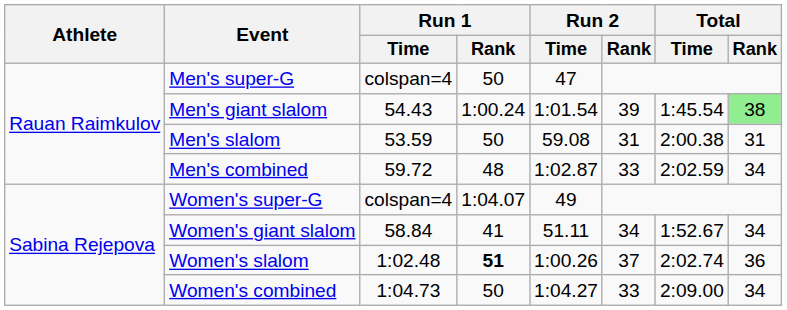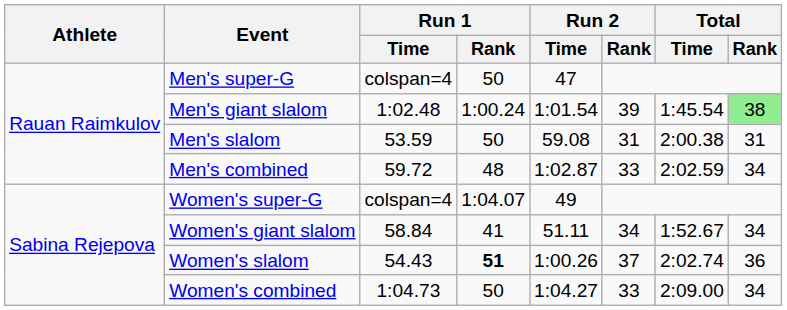(408, 109) 54.43 -> (408, 109) 1:02.48
(408, 261) 1:02.48 -> (408, 261) 54.43
